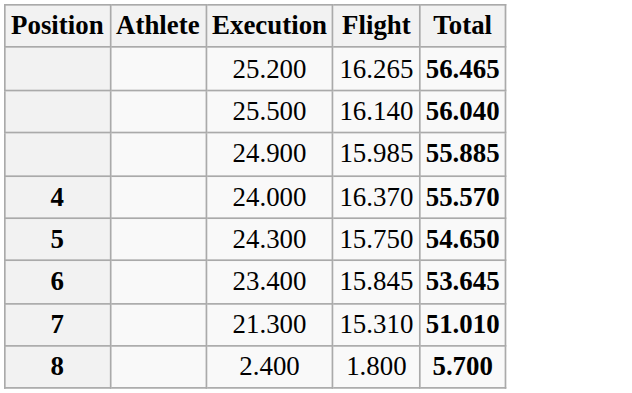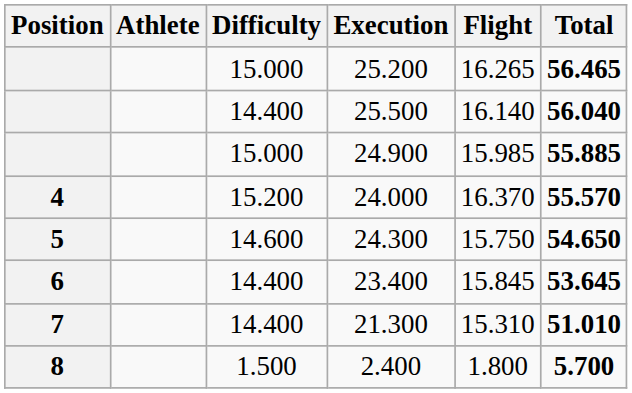+ column: (267, 25)
